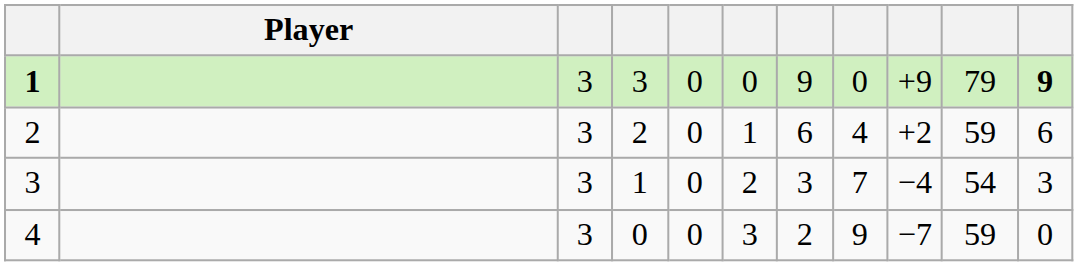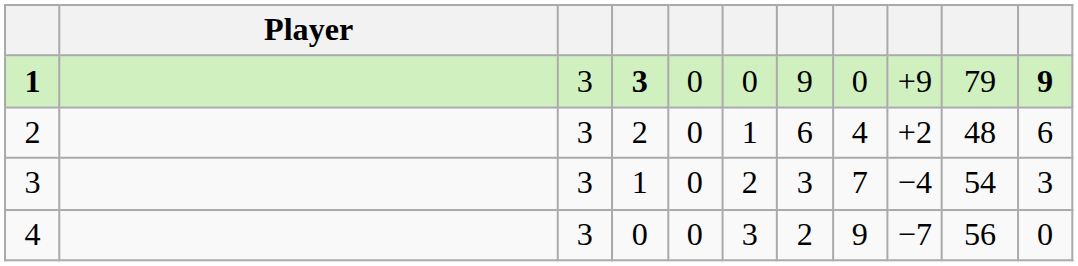(640, 81) normal -> (640, 81) bold
(980, 132) 59 -> (980, 132) 48
(980, 234) 59 -> (980, 234) 56
